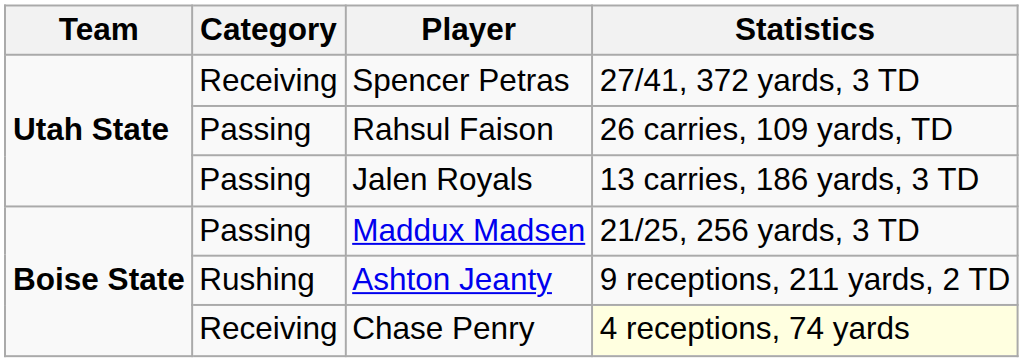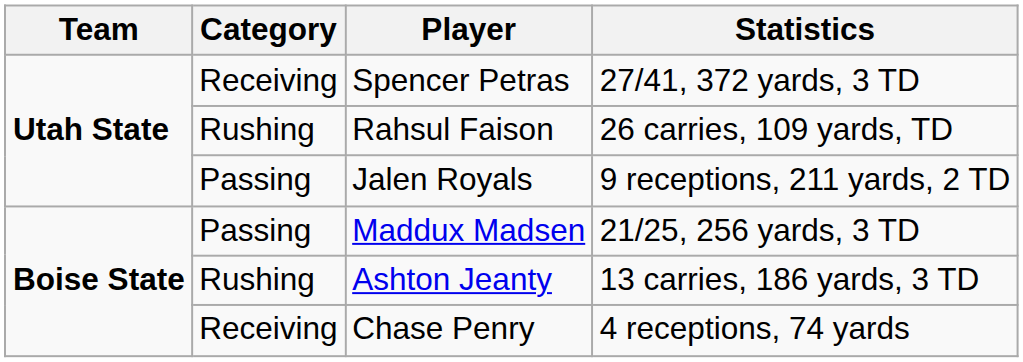(255, 129) Passing -> (257, 129) Rushing
(790, 179) 13 carries, 186 yards, 3 TD -> (805, 179) 9 receptions, 211 yards, 2 TD
(805, 279) 9 receptions, 211 yards, 2 TD -> (790, 279) 13 carries, 186 yards, 3 TD
(755, 329) lightyellow background -> (755, 329) no background
